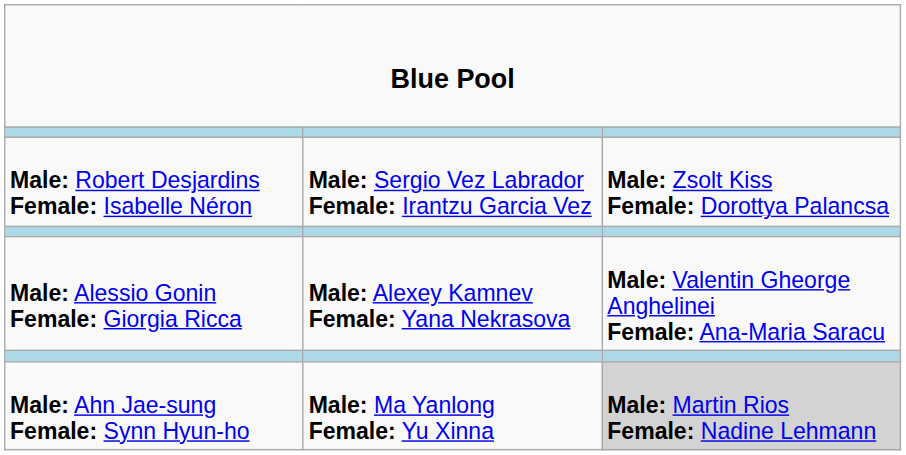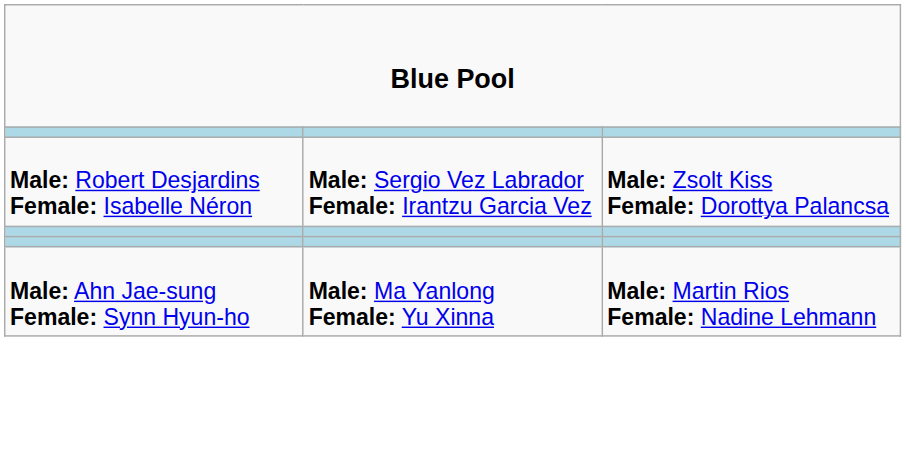- row: (126, 306)
(742, 418) lightgrey background -> (742, 304) no background
